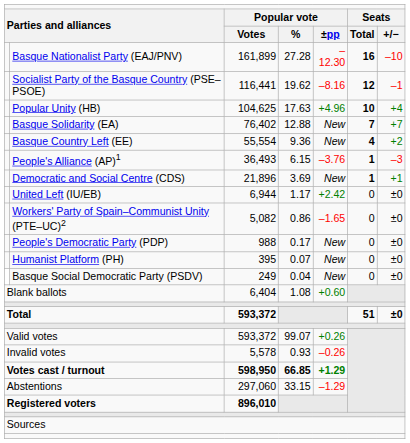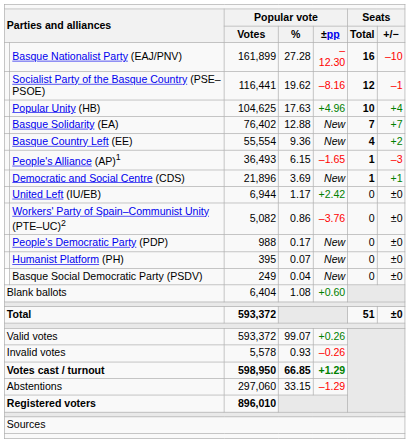(332, 160) –3.76 -> (332, 160) –1.65
(332, 219) –1.65 -> (332, 219) –3.76
